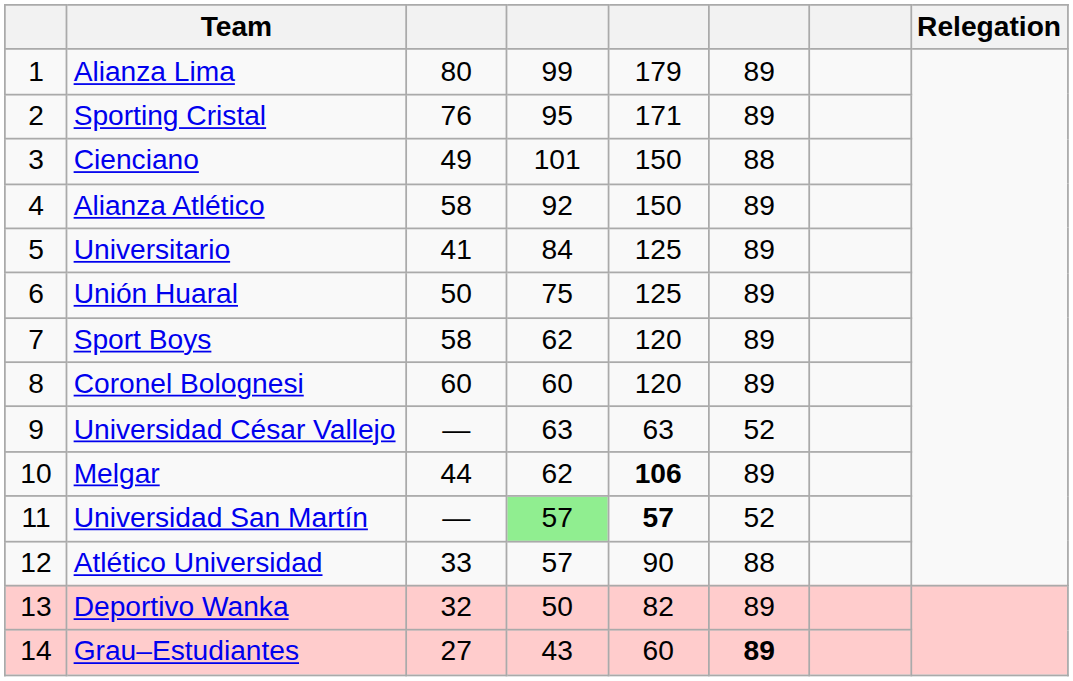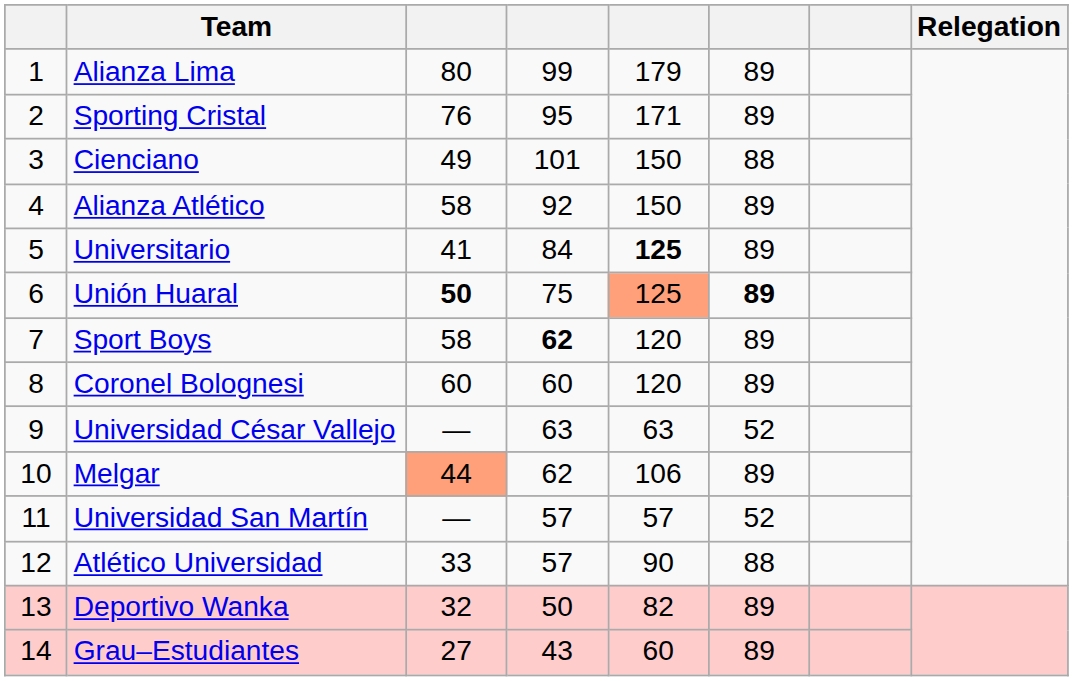(658, 250) normal -> (658, 250) bold
(456, 294) normal -> (456, 294) bold
(658, 294) no background -> (658, 294) lightsalmon background
(759, 294) normal -> (759, 294) bold
(557, 339) normal -> (557, 339) bold
(456, 473) no background -> (456, 473) lightsalmon background
(658, 473) bold -> (658, 473) normal
(557, 518) lightgreen background -> (557, 518) no background
(658, 518) bold -> (658, 518) normal
(759, 652) bold -> (759, 652) normal
